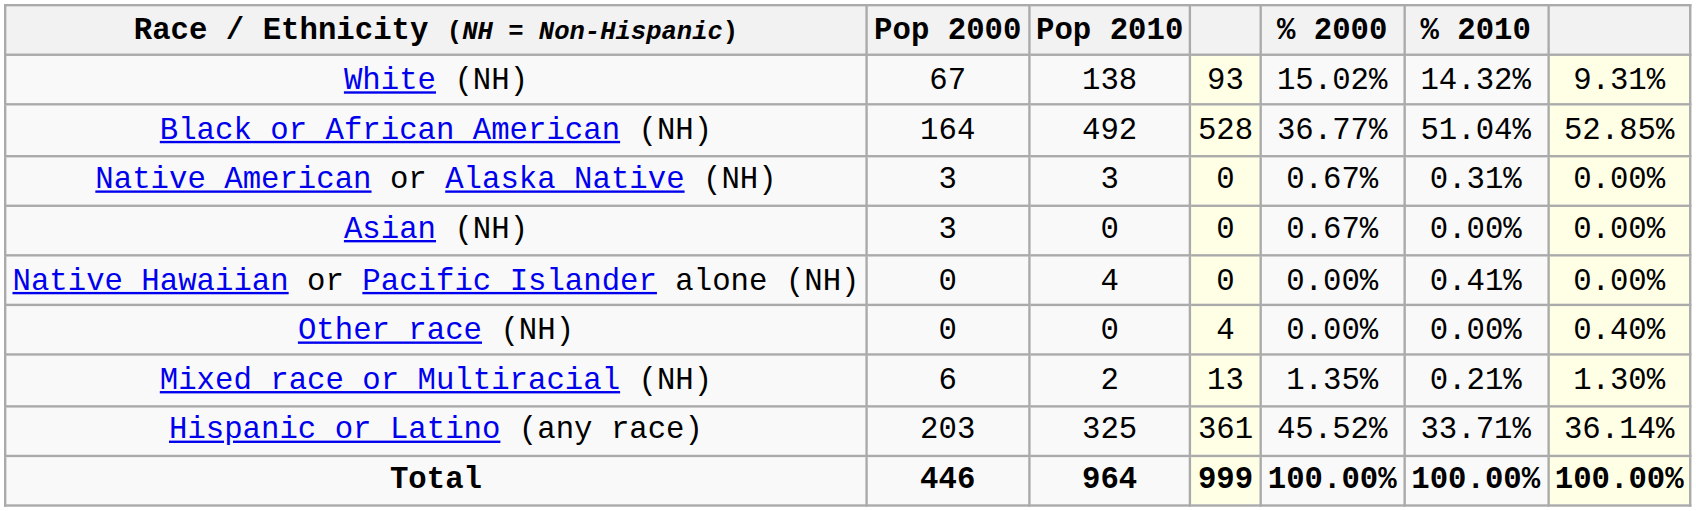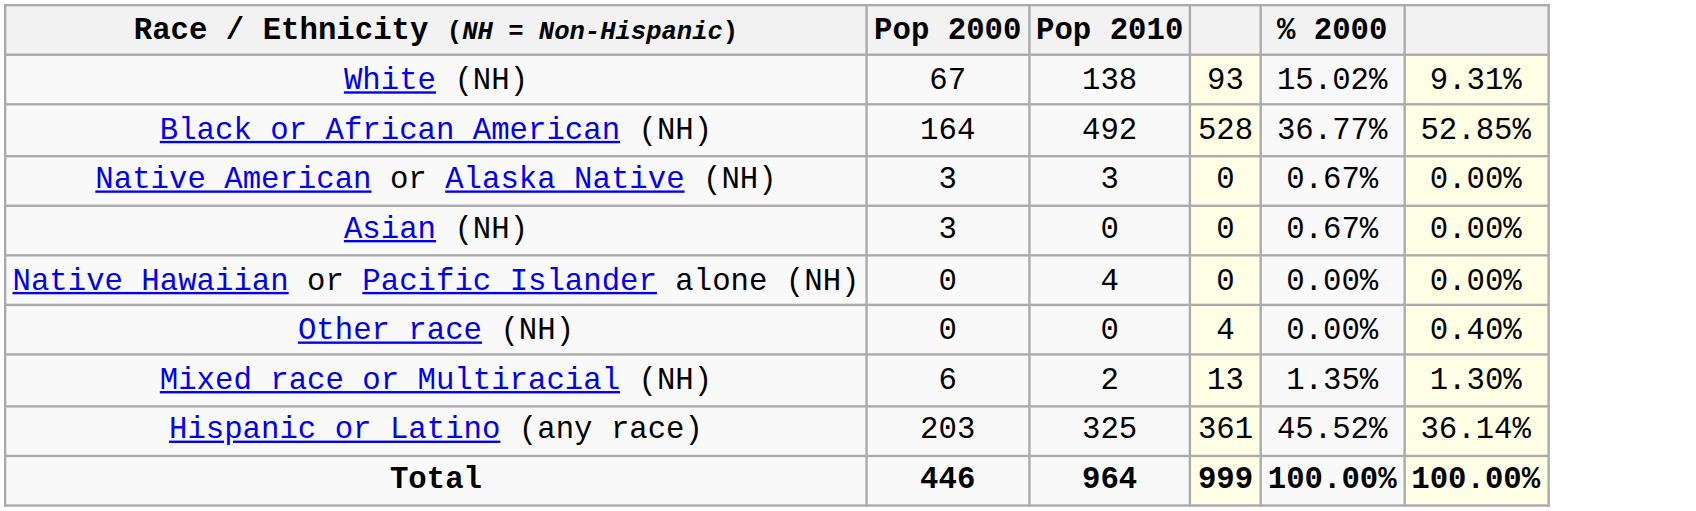- column: (1476, 30)
